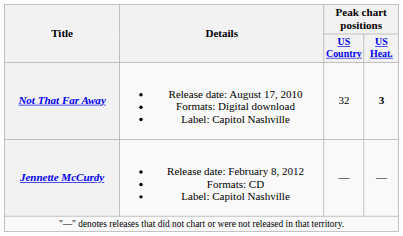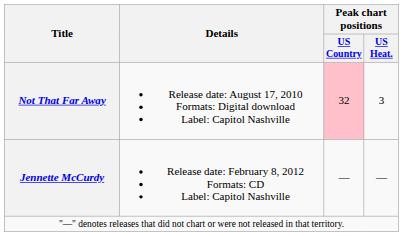(344, 100) no background -> (344, 100) pink background
(381, 100) bold -> (381, 100) normal
